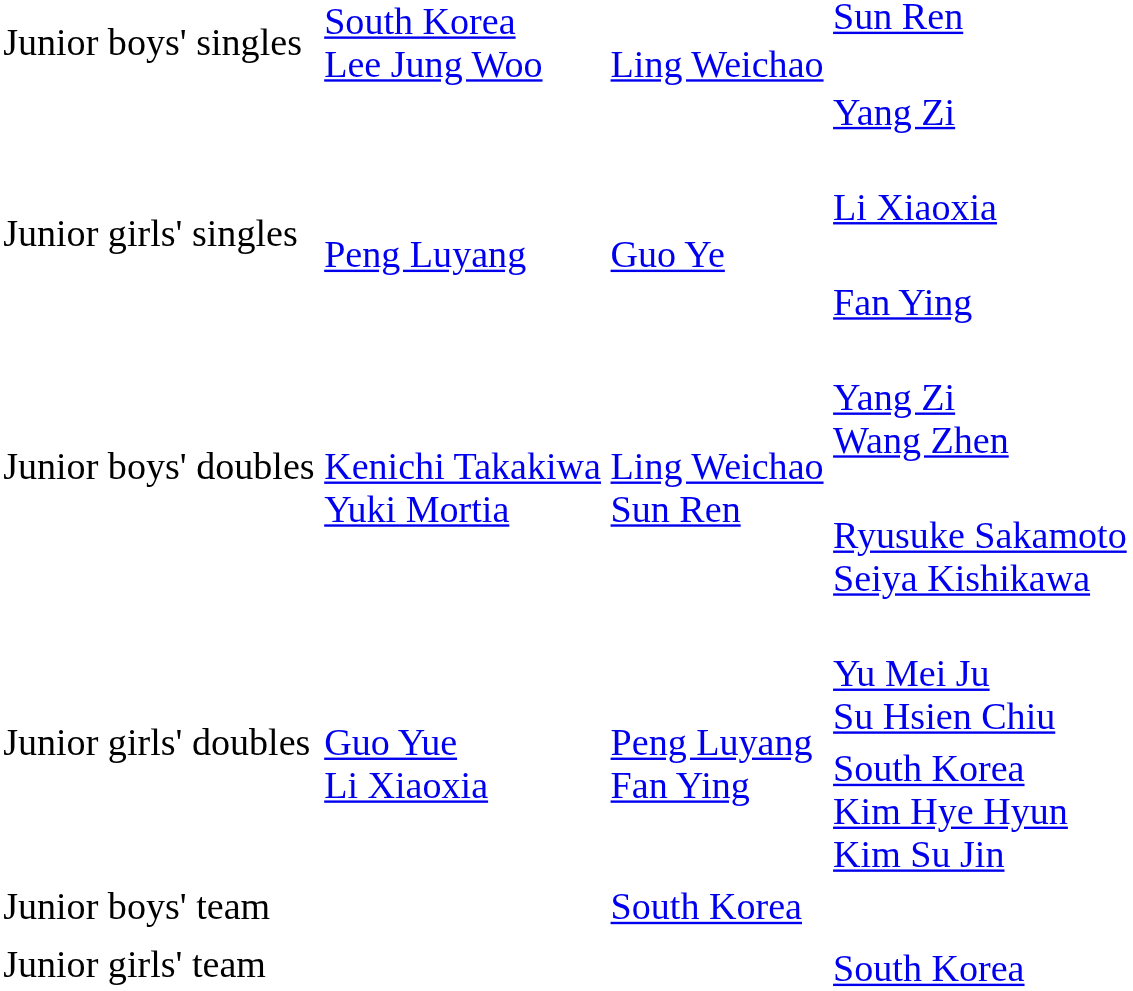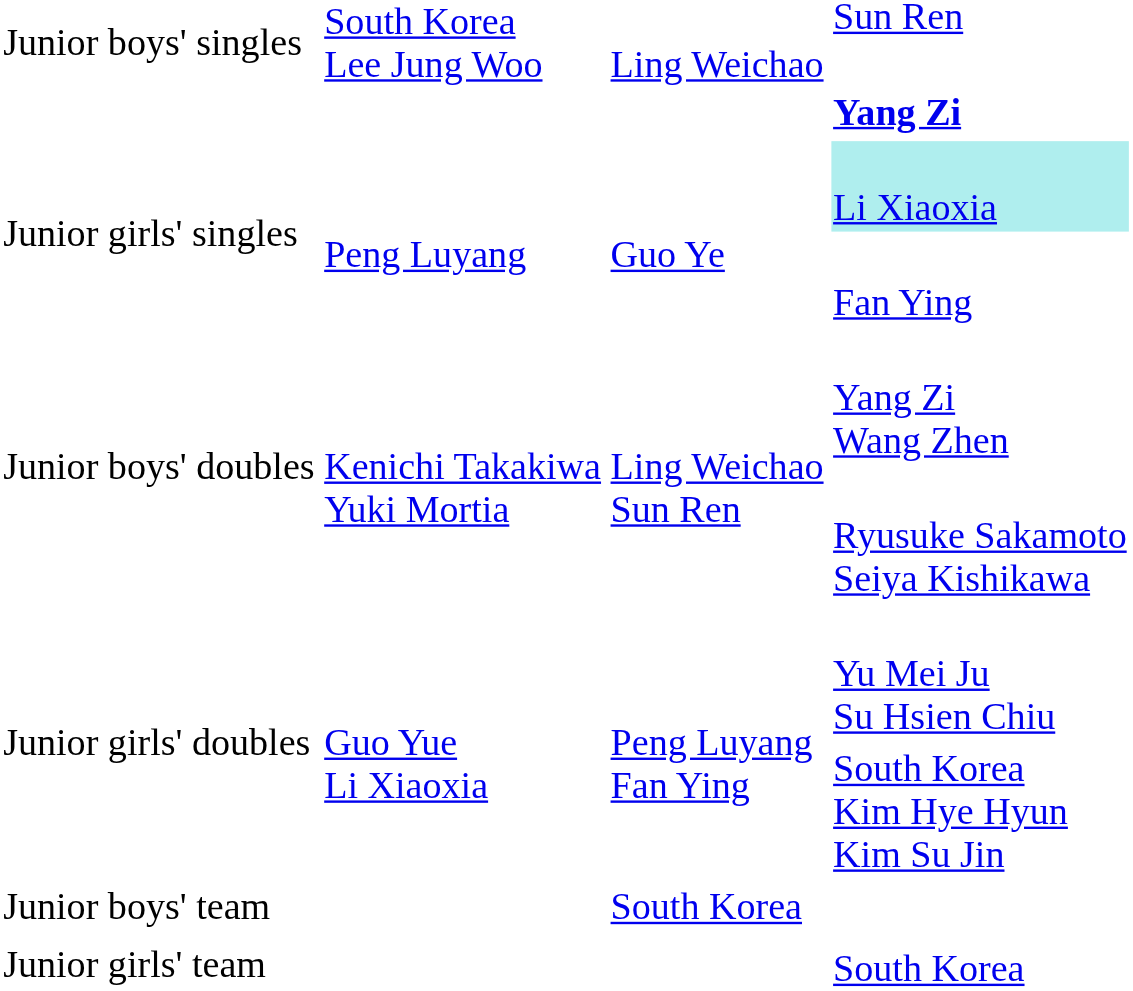(894, 111) normal -> (897, 111) bold
(915, 207) no background -> (915, 207) paleturquoise background
